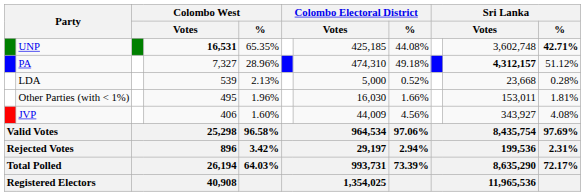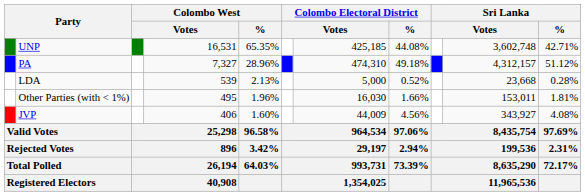(222, 47) bold -> (222, 47) normal
(561, 47) bold -> (562, 47) normal
(514, 64) bold -> (514, 64) normal
